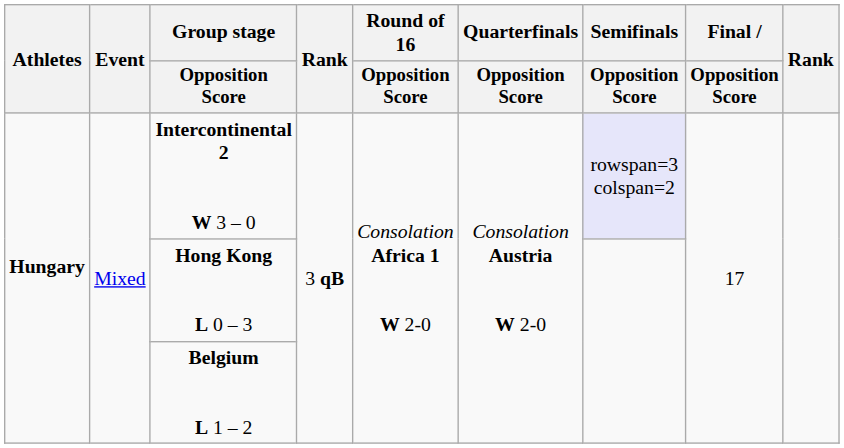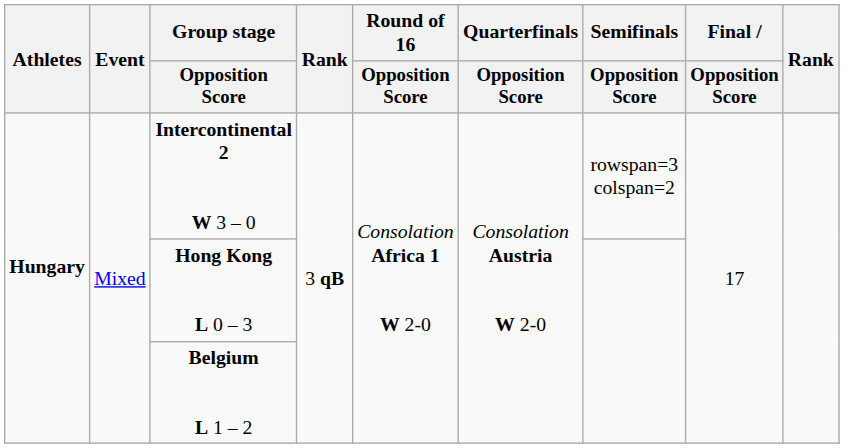(634, 176) lavender background -> (634, 176) no background
